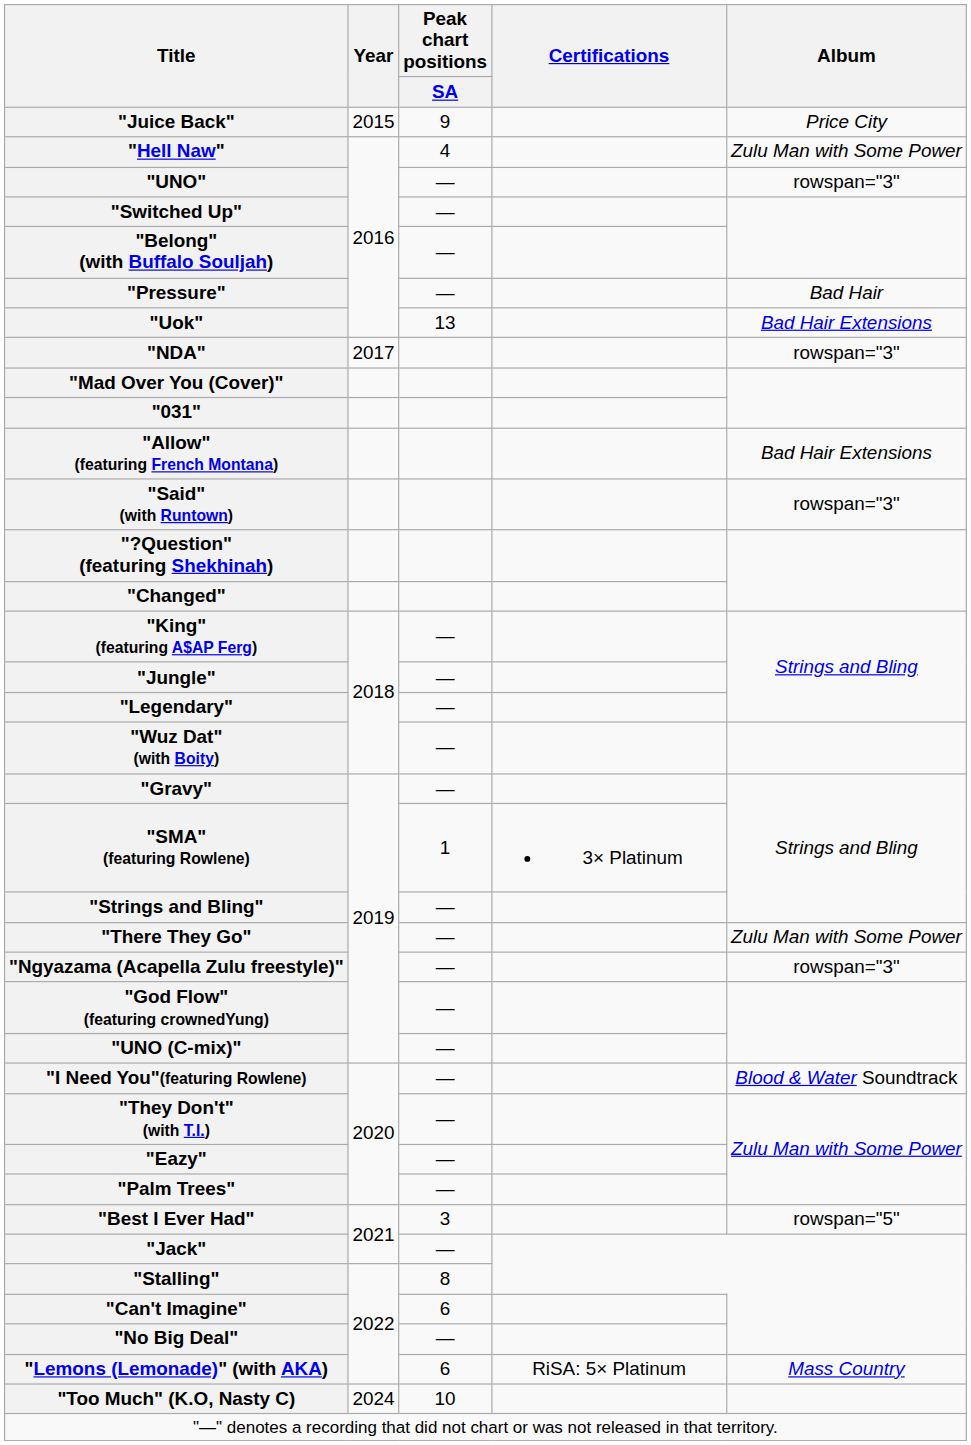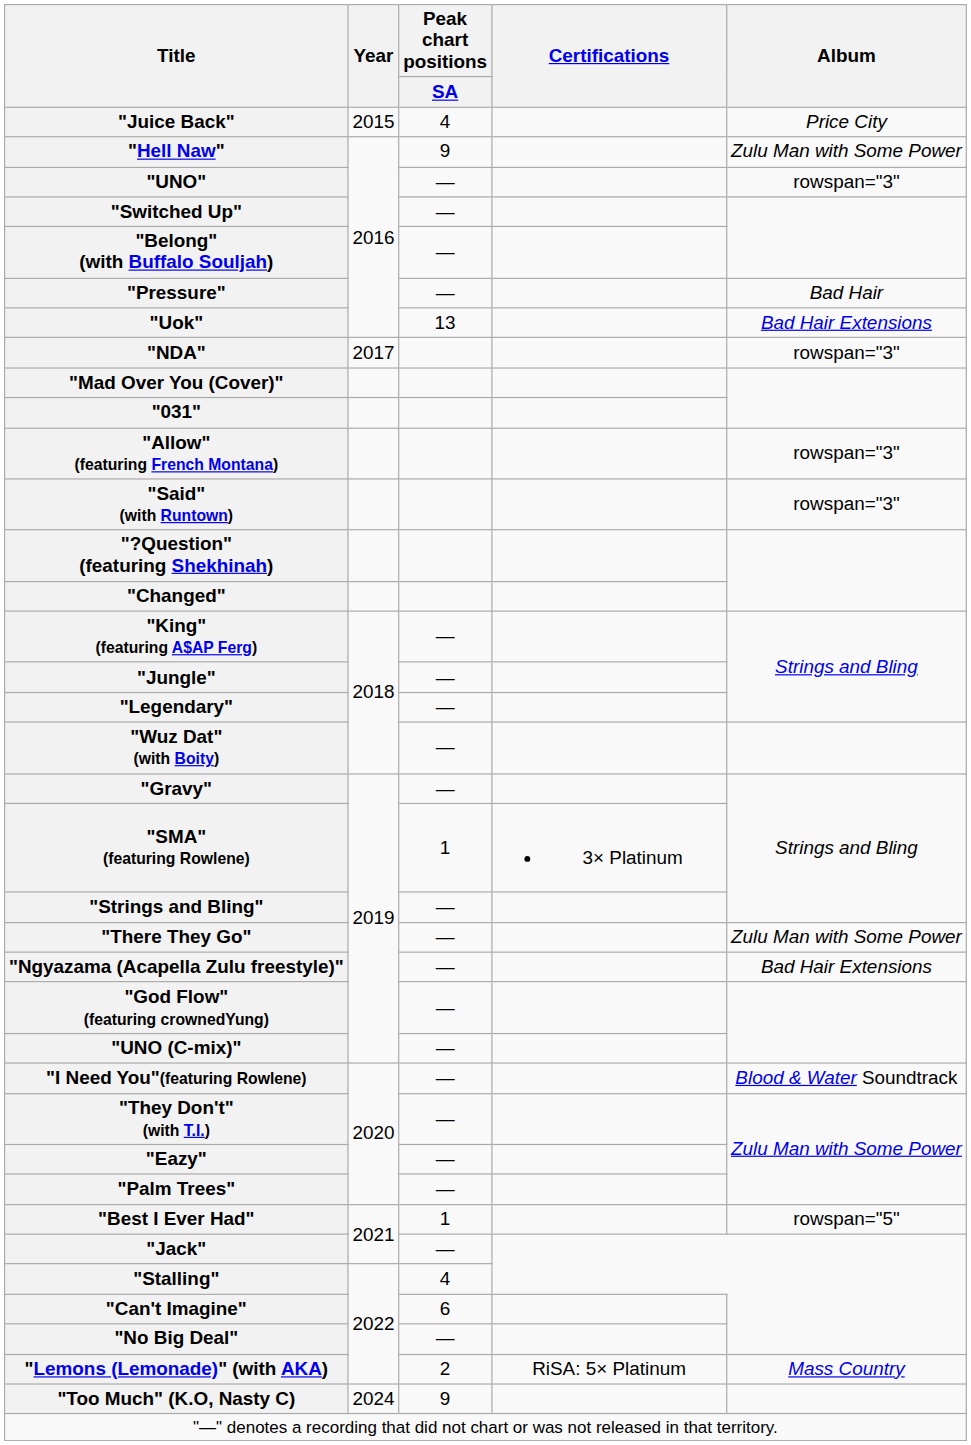(445, 121) 9 -> (445, 121) 4
(445, 151) 4 -> (445, 151) 9
(846, 453) Bad Hair Extensions -> (846, 453) rowspan="3"
(846, 967) rowspan="3" -> (846, 967) Bad Hair Extensions
(445, 1219) 3 -> (445, 1219) 1
(445, 1278) 8 -> (445, 1278) 4
(445, 1368) 6 -> (445, 1368) 2
(445, 1398) 10 -> (445, 1398) 9
